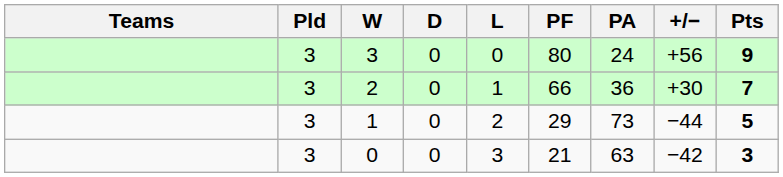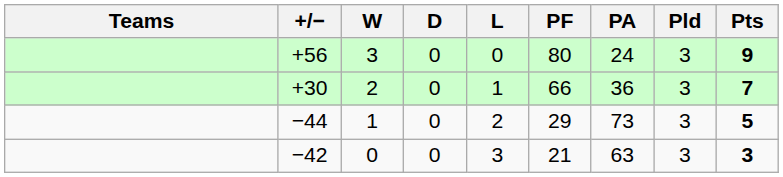columns swapped: (310, 21) <-> (685, 21)
